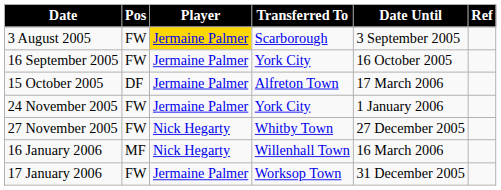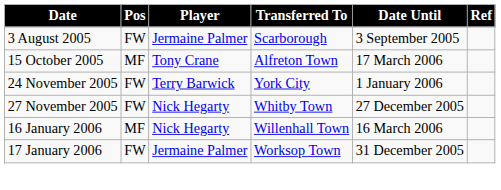(201, 38) gold background -> (200, 38) no background
- row: (63, 60)
(134, 83) DF -> (135, 60) MF
(201, 83) Jermaine Palmer -> (185, 60) Tony Crane
(201, 106) Jermaine Palmer -> (193, 83) Terry Barwick
